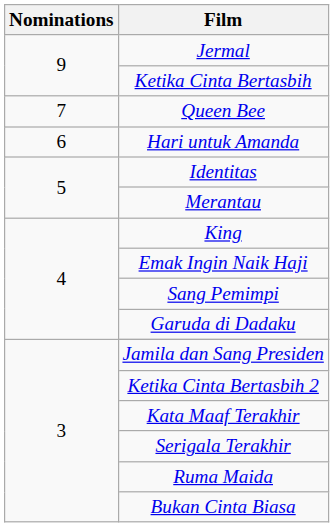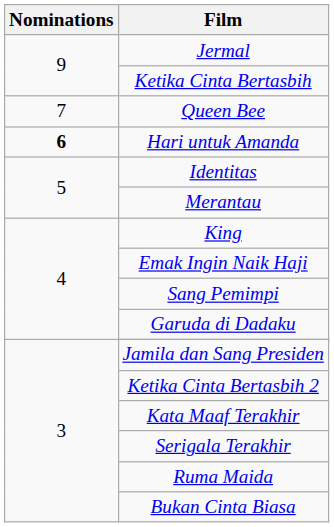(61, 141) normal -> (61, 141) bold
